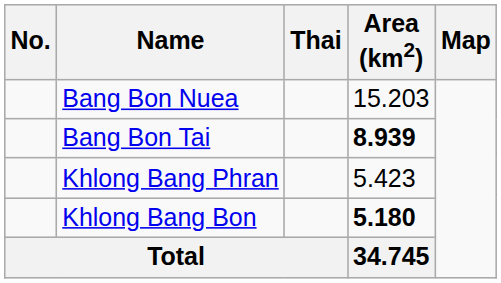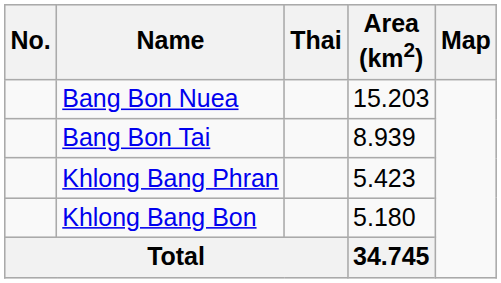(391, 139) bold -> (391, 139) normal
(391, 218) bold -> (391, 218) normal
